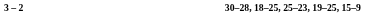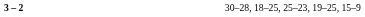(293, 8) bold -> (293, 8) normal
